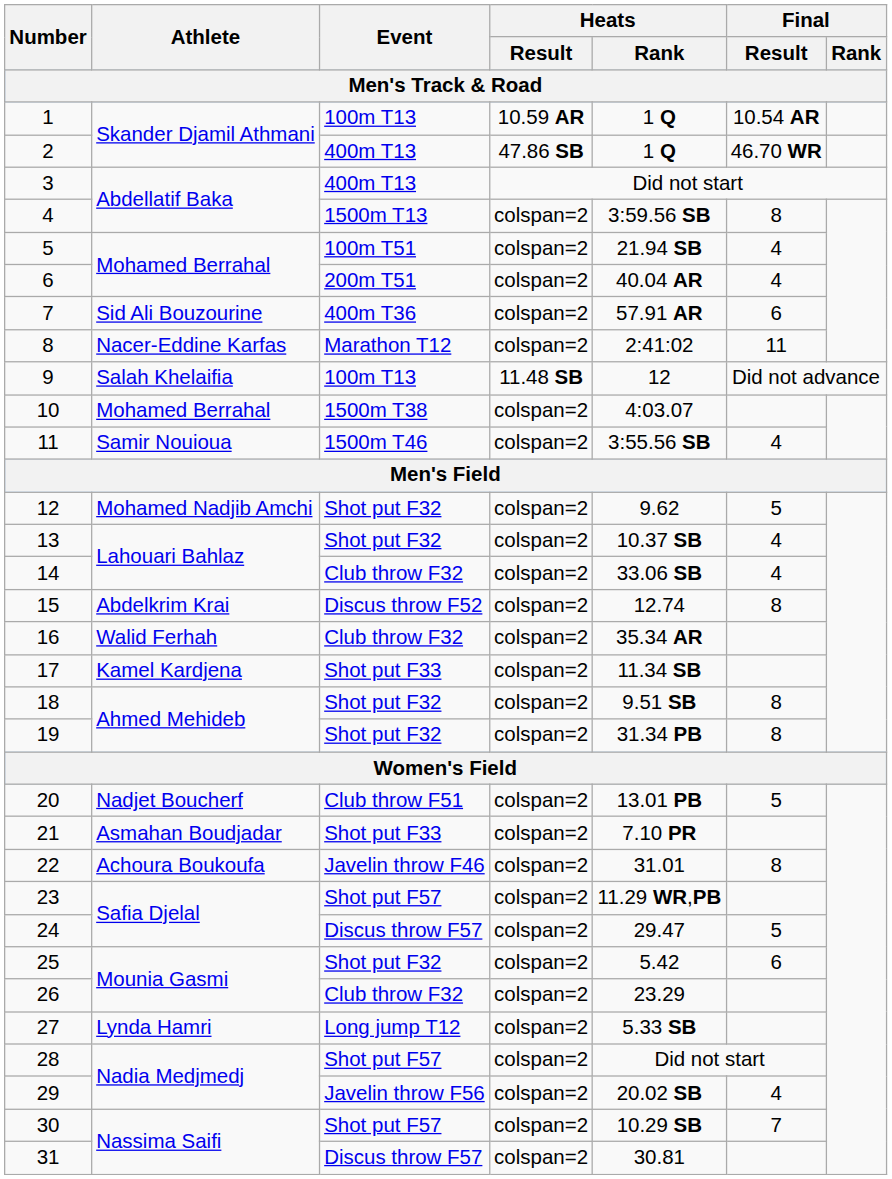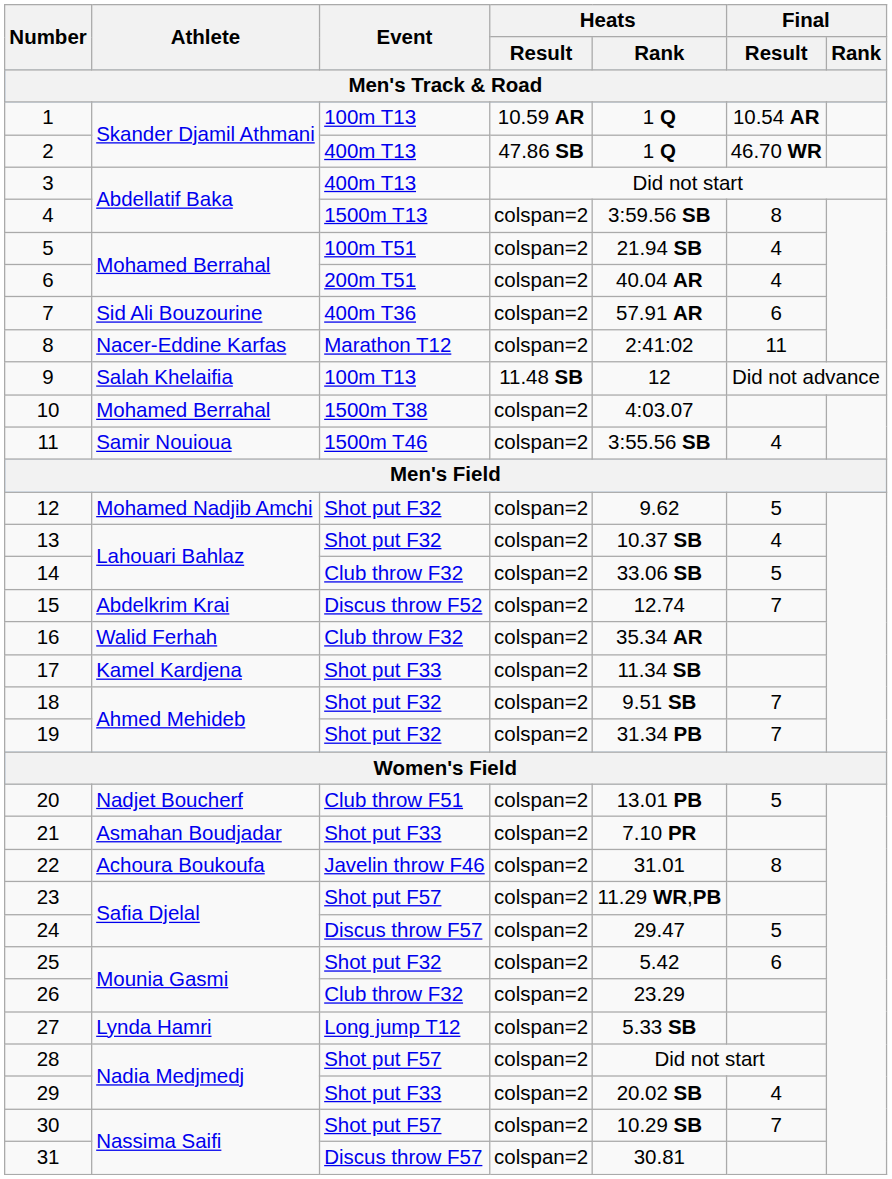(776, 572) 4 -> (776, 572) 5
(776, 605) 8 -> (776, 605) 7
(776, 702) 8 -> (776, 702) 7
(776, 735) 8 -> (776, 735) 7
(404, 1092) Javelin throw F56 -> (383, 1092) Shot put F33
